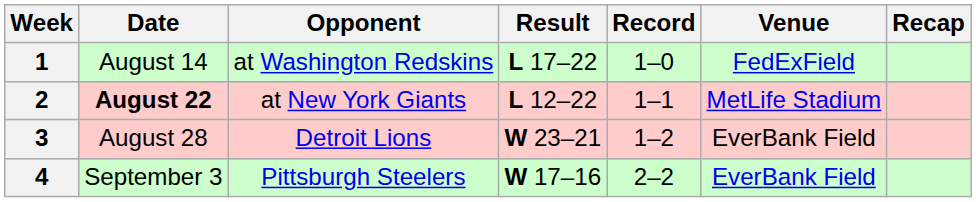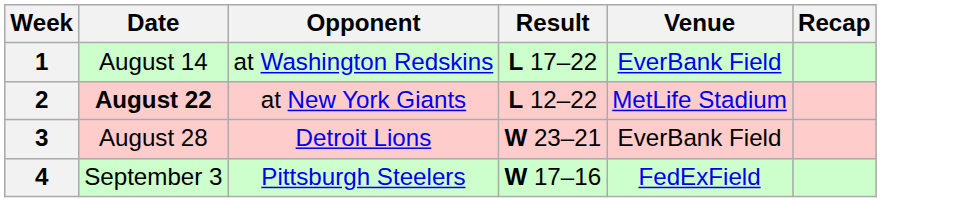- column: (654, 23)
(794, 61) FedExField -> (700, 61) EverBank Field
(794, 176) EverBank Field -> (700, 176) FedExField
